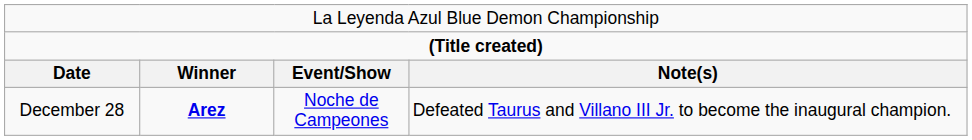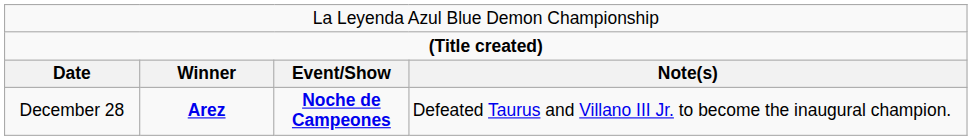(341, 111) normal -> (341, 111) bold
